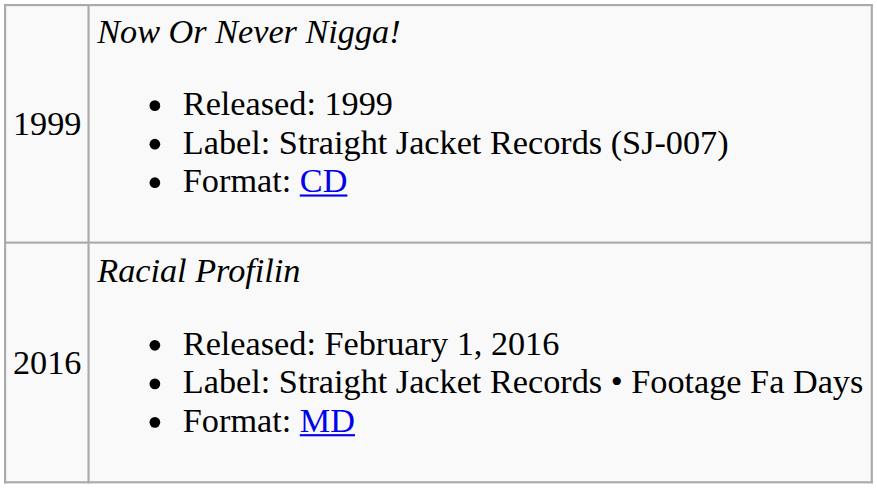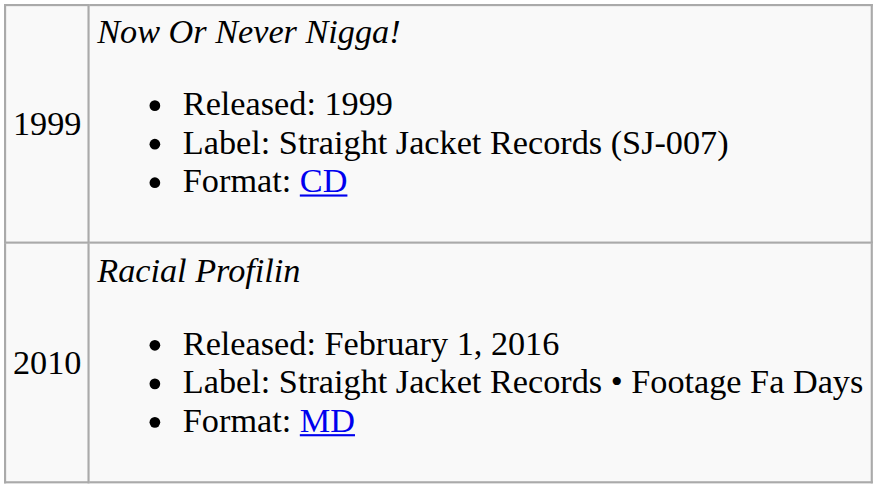(47, 362) 2016 -> (47, 362) 2010
